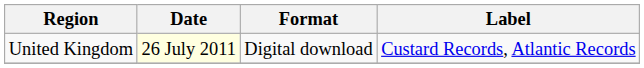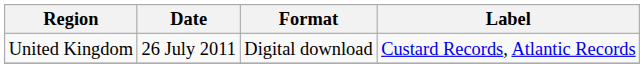(189, 48) lightyellow background -> (189, 48) no background
